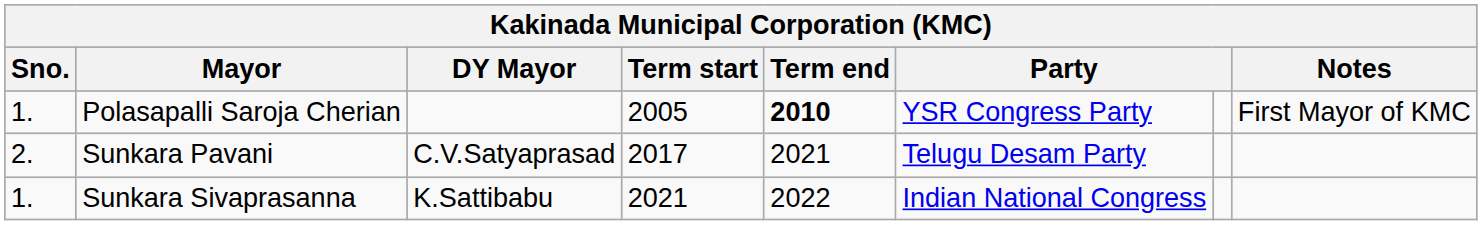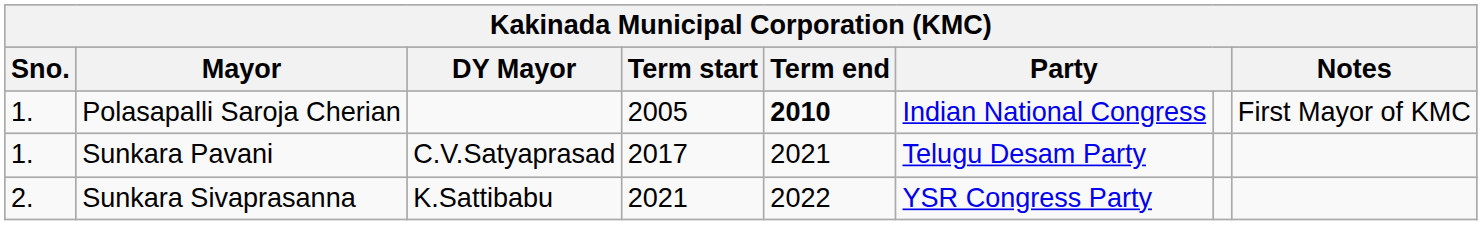(1027, 111) YSR Congress Party -> (1054, 111) Indian National Congress
(22, 154) 2. -> (22, 154) 1.
(22, 197) 1. -> (22, 197) 2.
(1054, 197) Indian National Congress -> (1027, 197) YSR Congress Party
